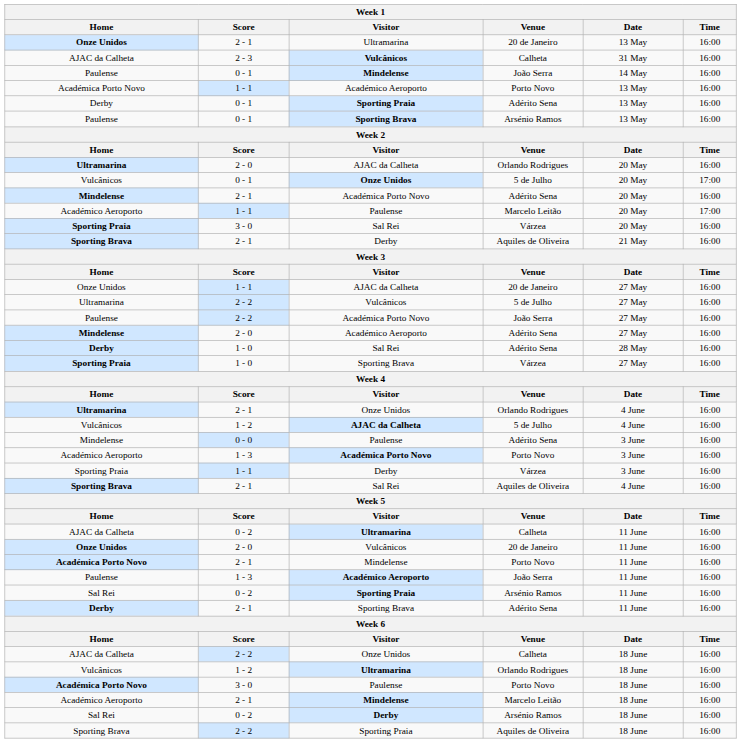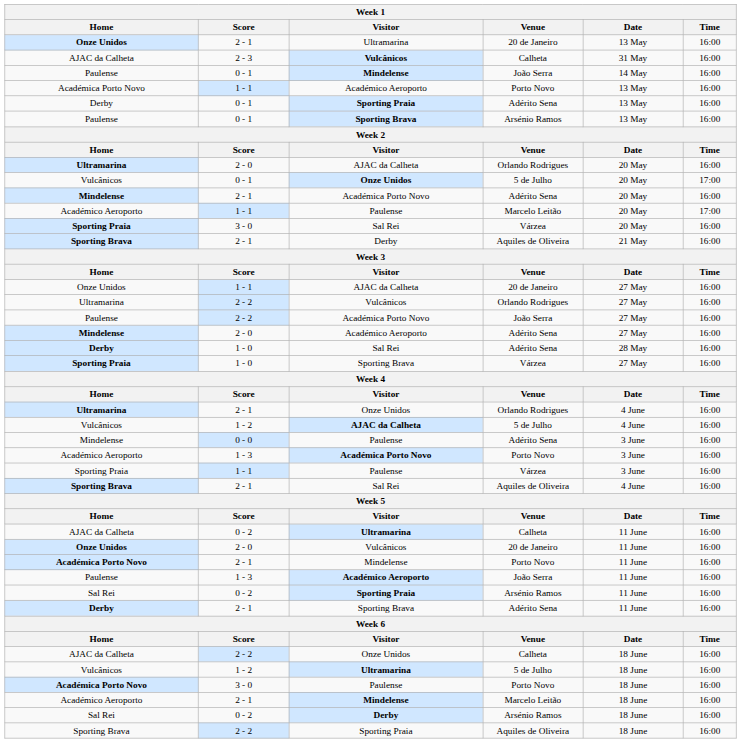(533, 302) 5 de Julho -> (533, 302) Orlando Rodrigues
(386, 470) Derby -> (386, 470) Paulense
(533, 669) Orlando Rodrigues -> (533, 669) 5 de Julho
